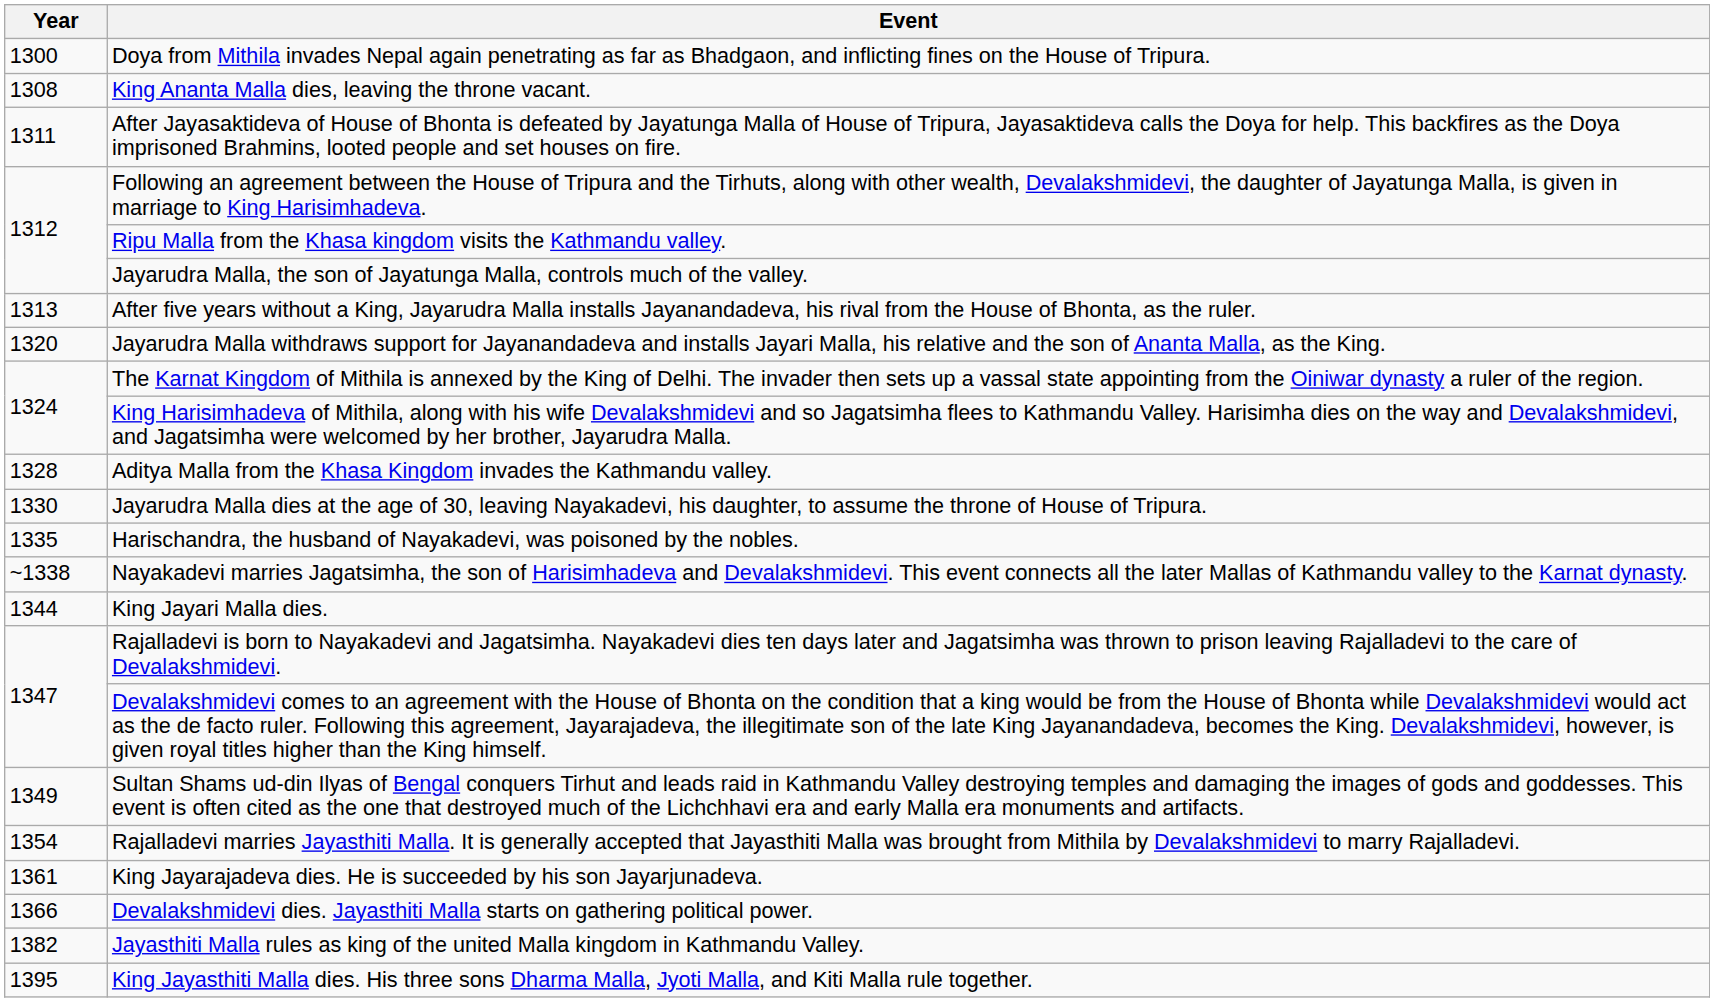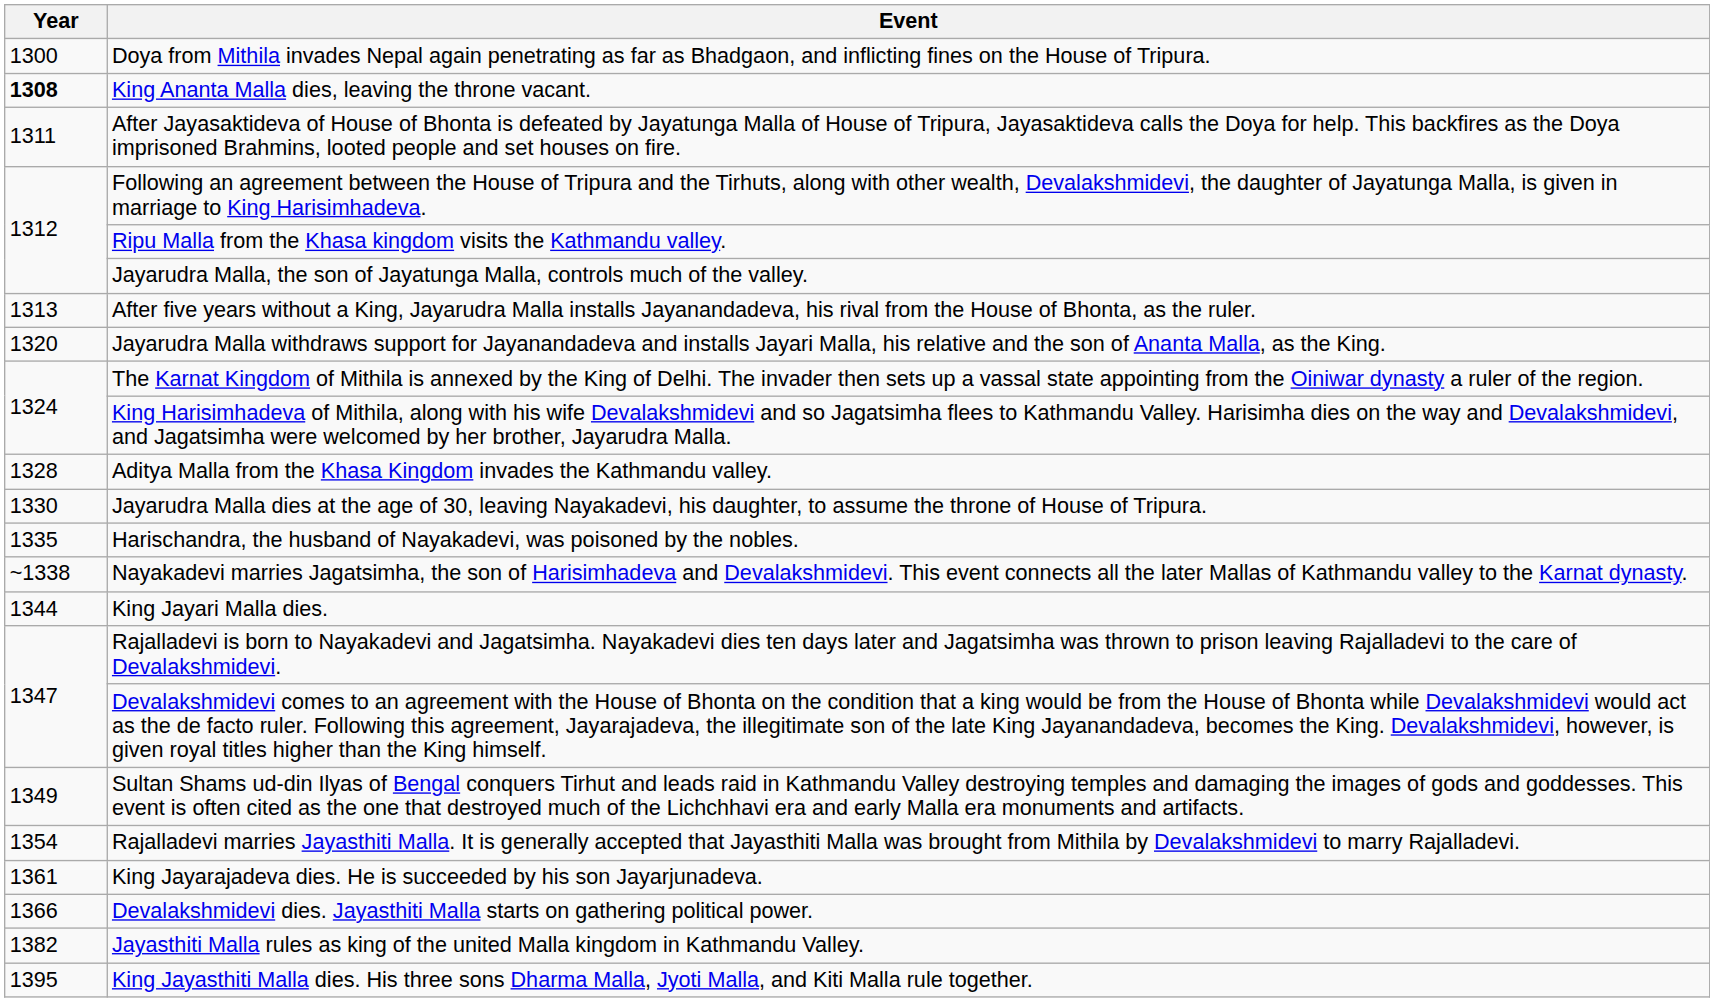(34, 90) normal -> (34, 90) bold
